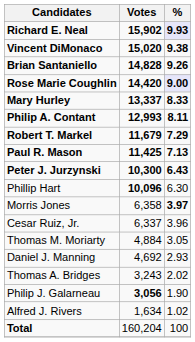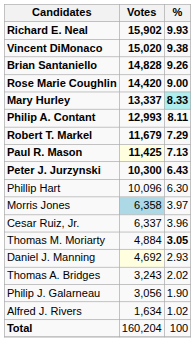(178, 30) lavender background -> (178, 30) no background
(178, 83) lavender background -> (178, 83) no background
(178, 100) no background -> (178, 100) paleturquoise background
(145, 153) no background -> (145, 153) lightyellow background
(145, 188) bold -> (145, 188) normal
(148, 205) no background -> (148, 205) lightblue background
(178, 205) bold -> (178, 205) normal
(178, 240) normal -> (178, 240) bold
(148, 258) no background -> (148, 258) lightyellow background
(148, 293) bold -> (148, 293) normal
